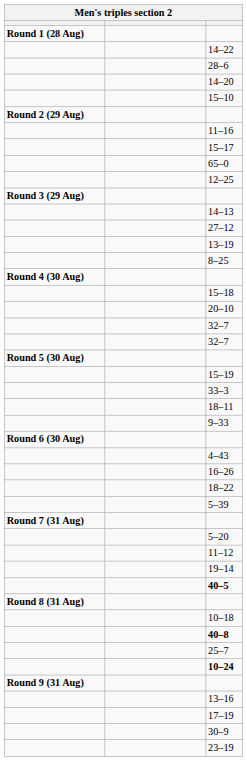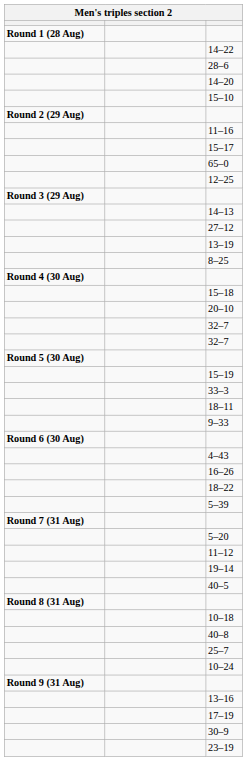(218, 585) bold -> (218, 585) normal
(218, 634) bold -> (218, 634) normal
(221, 666) bold -> (221, 666) normal
